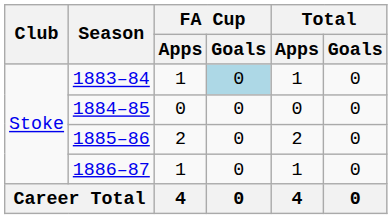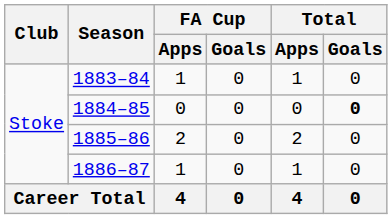(239, 79) lightblue background -> (239, 79) no background
(355, 109) normal -> (355, 109) bold
